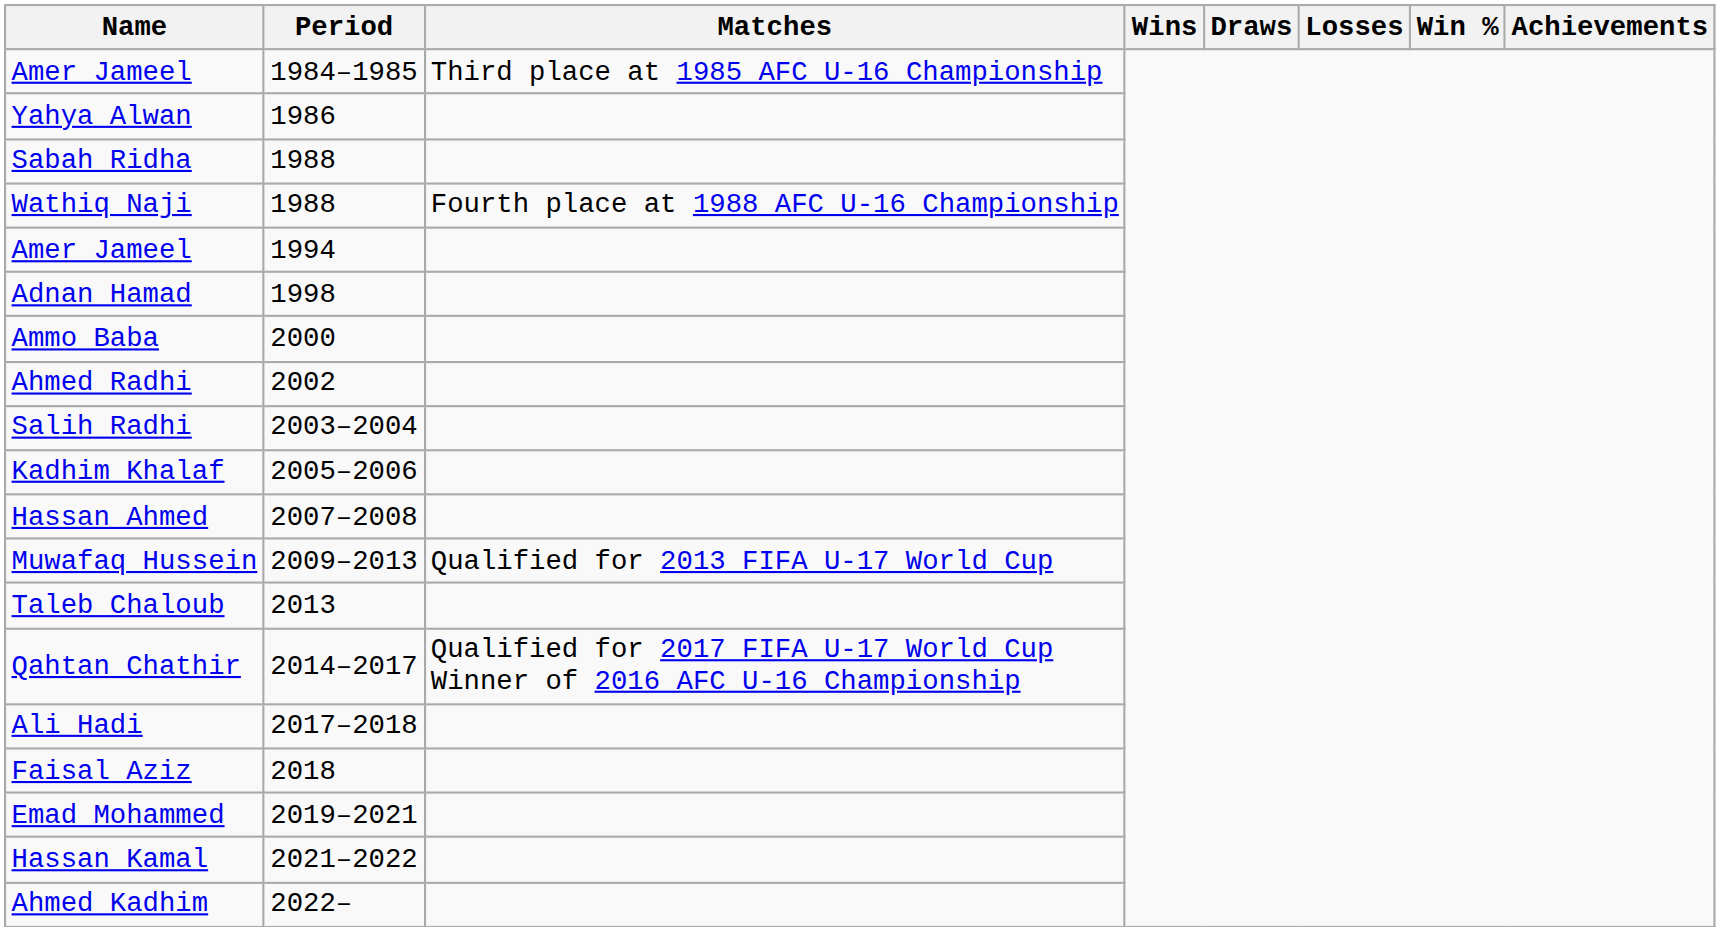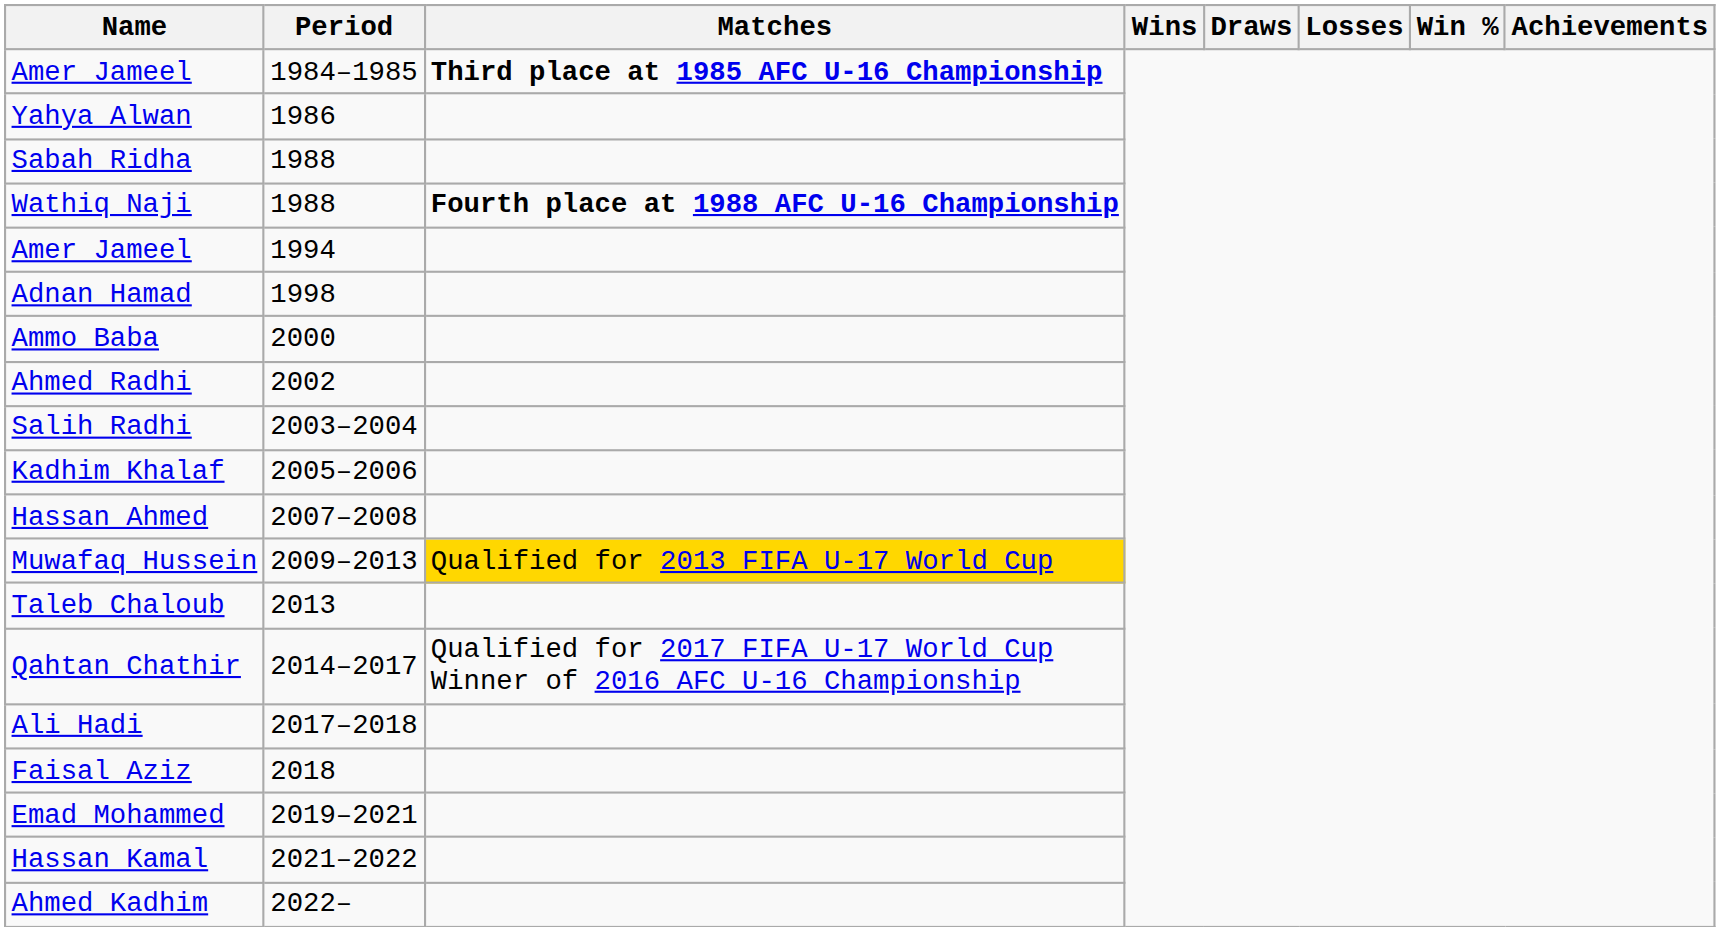(767, 72) normal -> (767, 72) bold
(775, 205) normal -> (775, 205) bold
(742, 561) no background -> (742, 561) gold background
